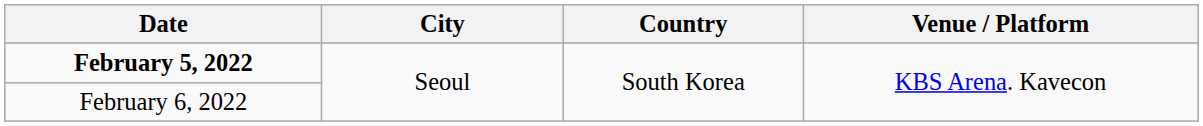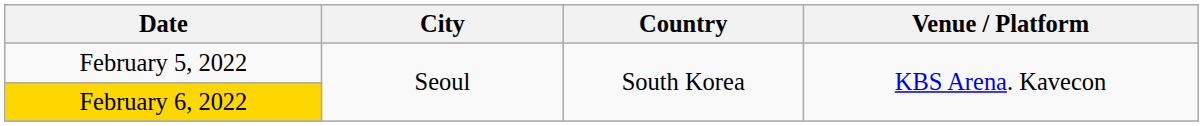(163, 62) bold -> (163, 62) normal
(163, 101) no background -> (163, 101) gold background
